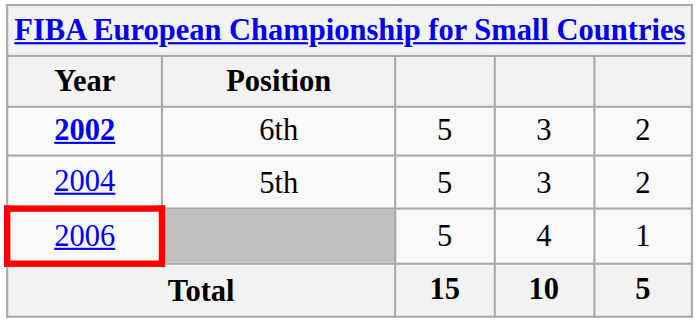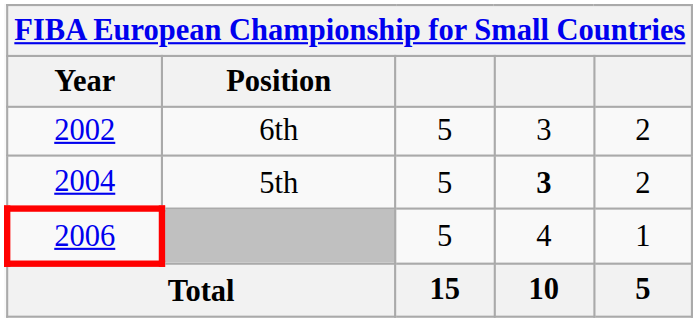(85, 130) bold -> (85, 130) normal
(544, 182) normal -> (544, 182) bold
